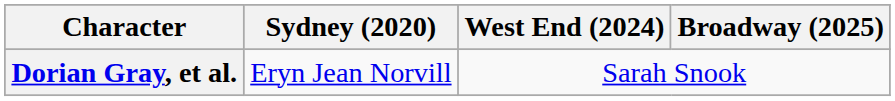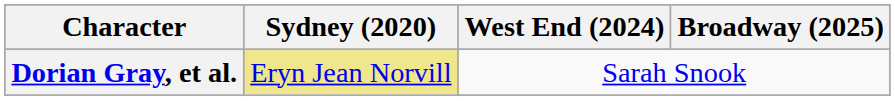(351, 71) no background -> (351, 71) khaki background
